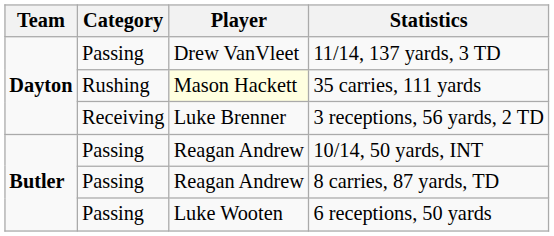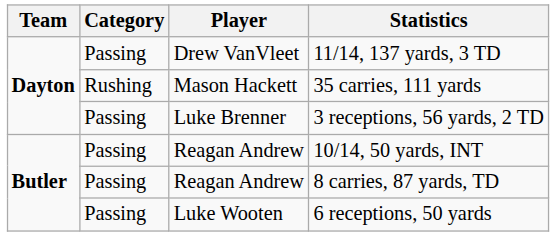(235, 85) lightyellow background -> (235, 85) no background
(123, 117) Receiving -> (115, 117) Passing
